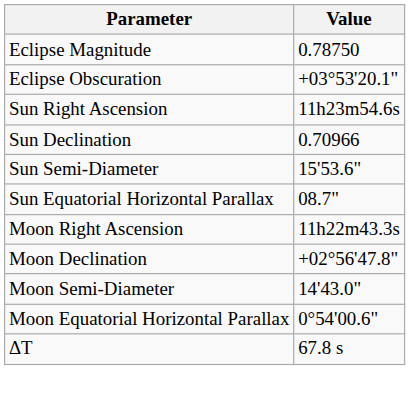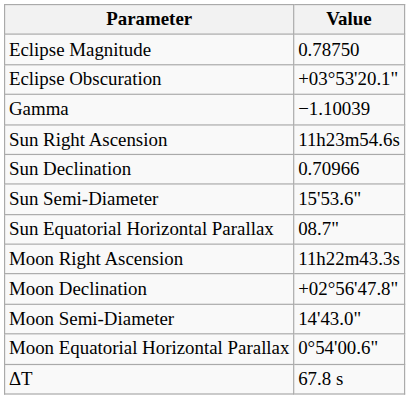+ row: (39, 109)
